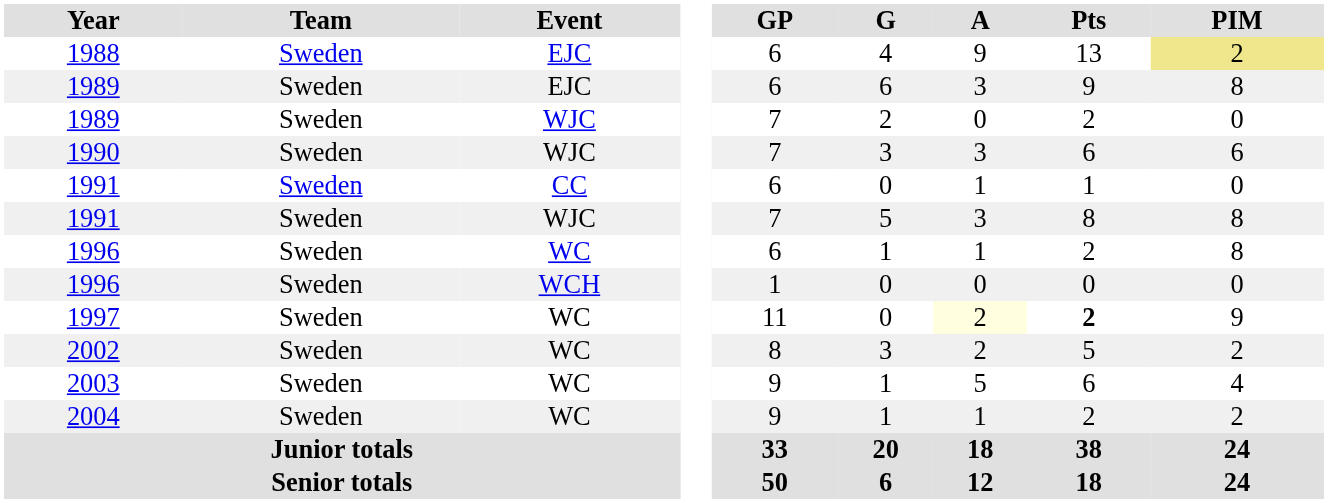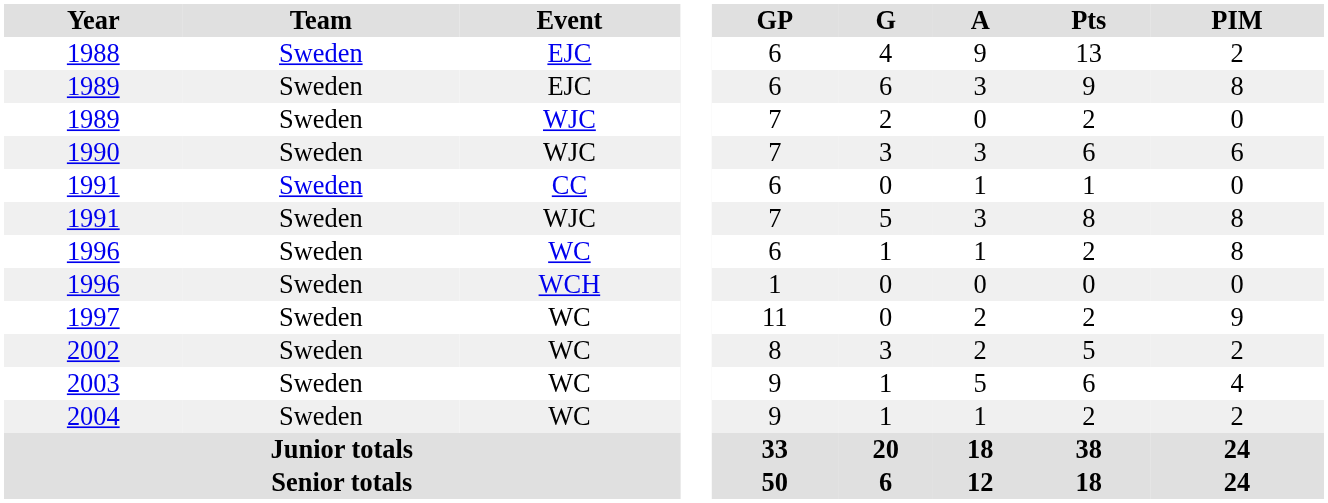(1237, 53) khaki background -> (1237, 53) no background
(980, 317) lightyellow background -> (980, 317) no background
(1089, 317) bold -> (1089, 317) normal
